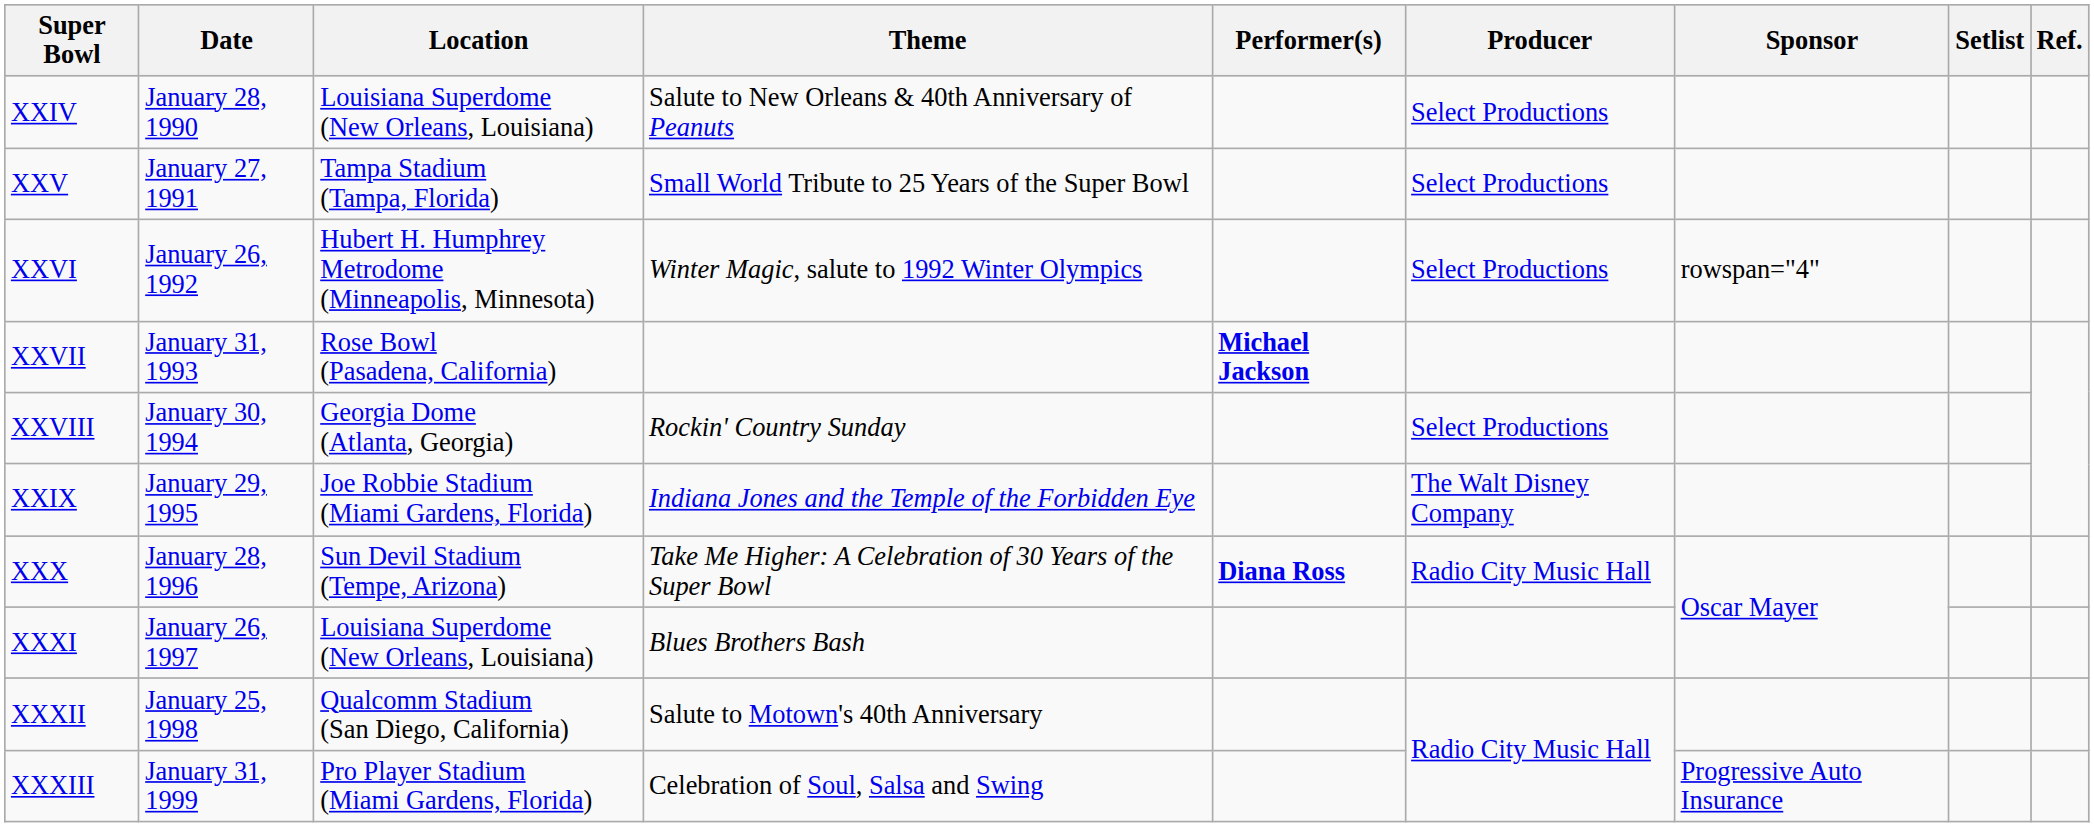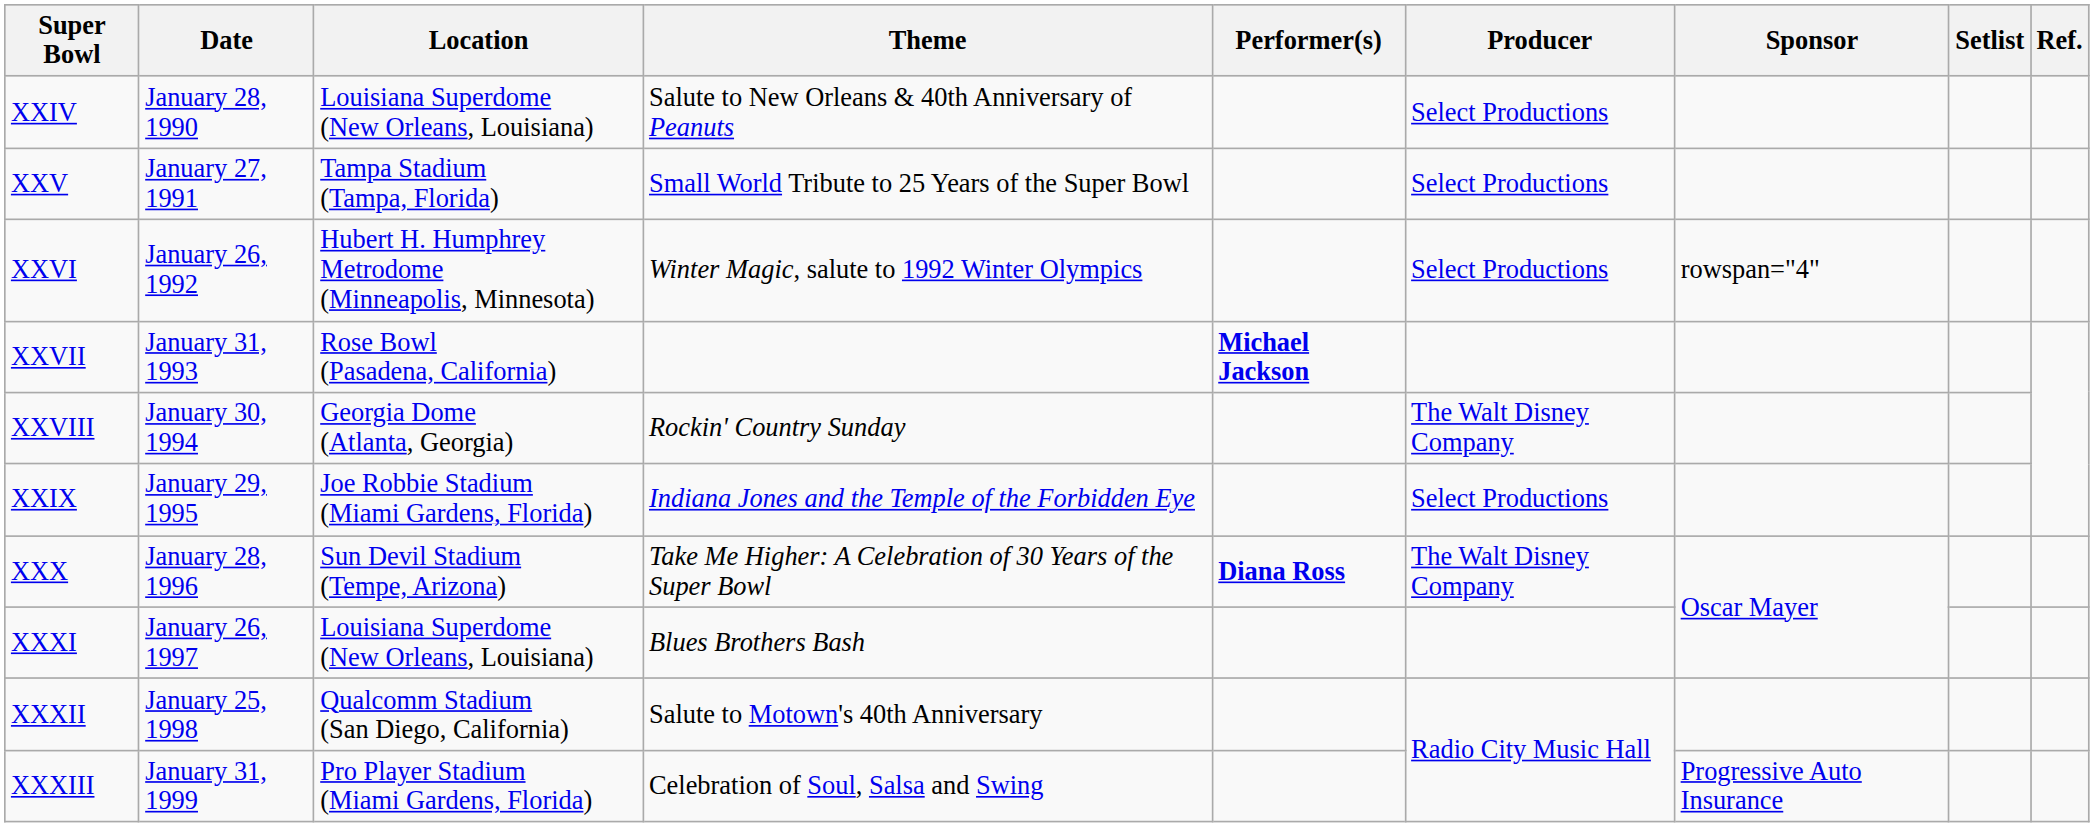(1510, 427) Select Productions -> (1500, 427) The Walt Disney Company
(1500, 499) The Walt Disney Company -> (1510, 499) Select Productions
(1531, 570) Radio City Music Hall -> (1500, 570) The Walt Disney Company
